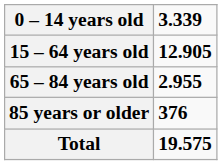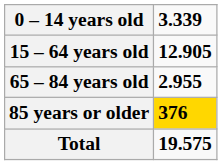(173, 112) no background -> (173, 112) gold background
